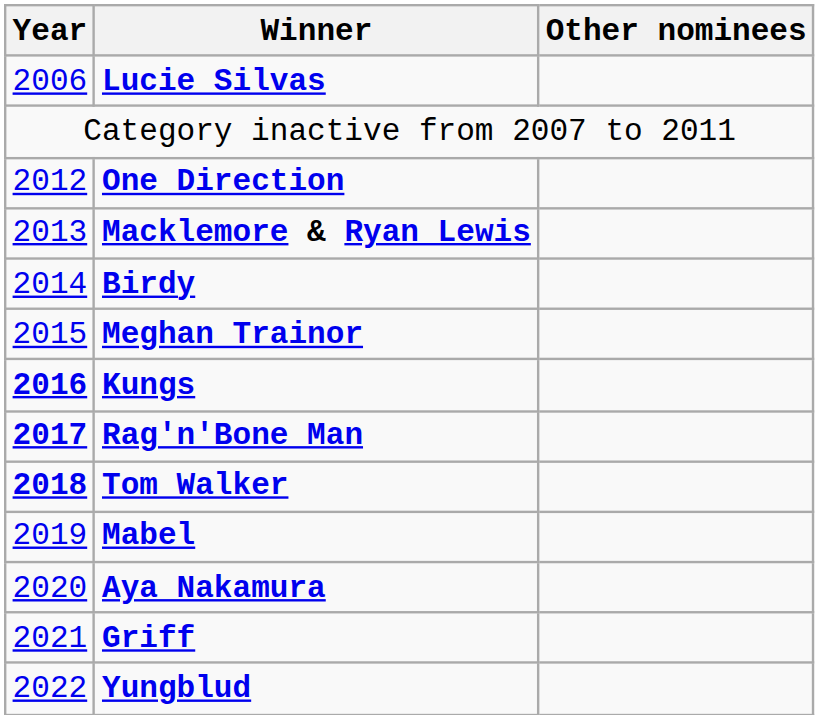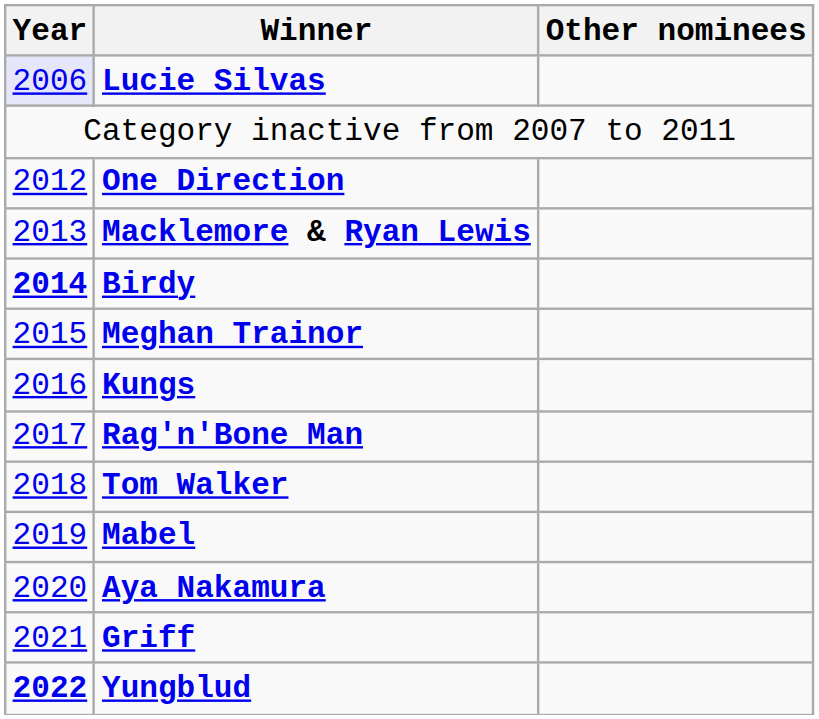(50, 81) no background -> (50, 81) lavender background
(50, 284) normal -> (50, 284) bold
(50, 385) bold -> (50, 385) normal
(50, 436) bold -> (50, 436) normal
(50, 486) bold -> (50, 486) normal
(50, 689) normal -> (50, 689) bold
